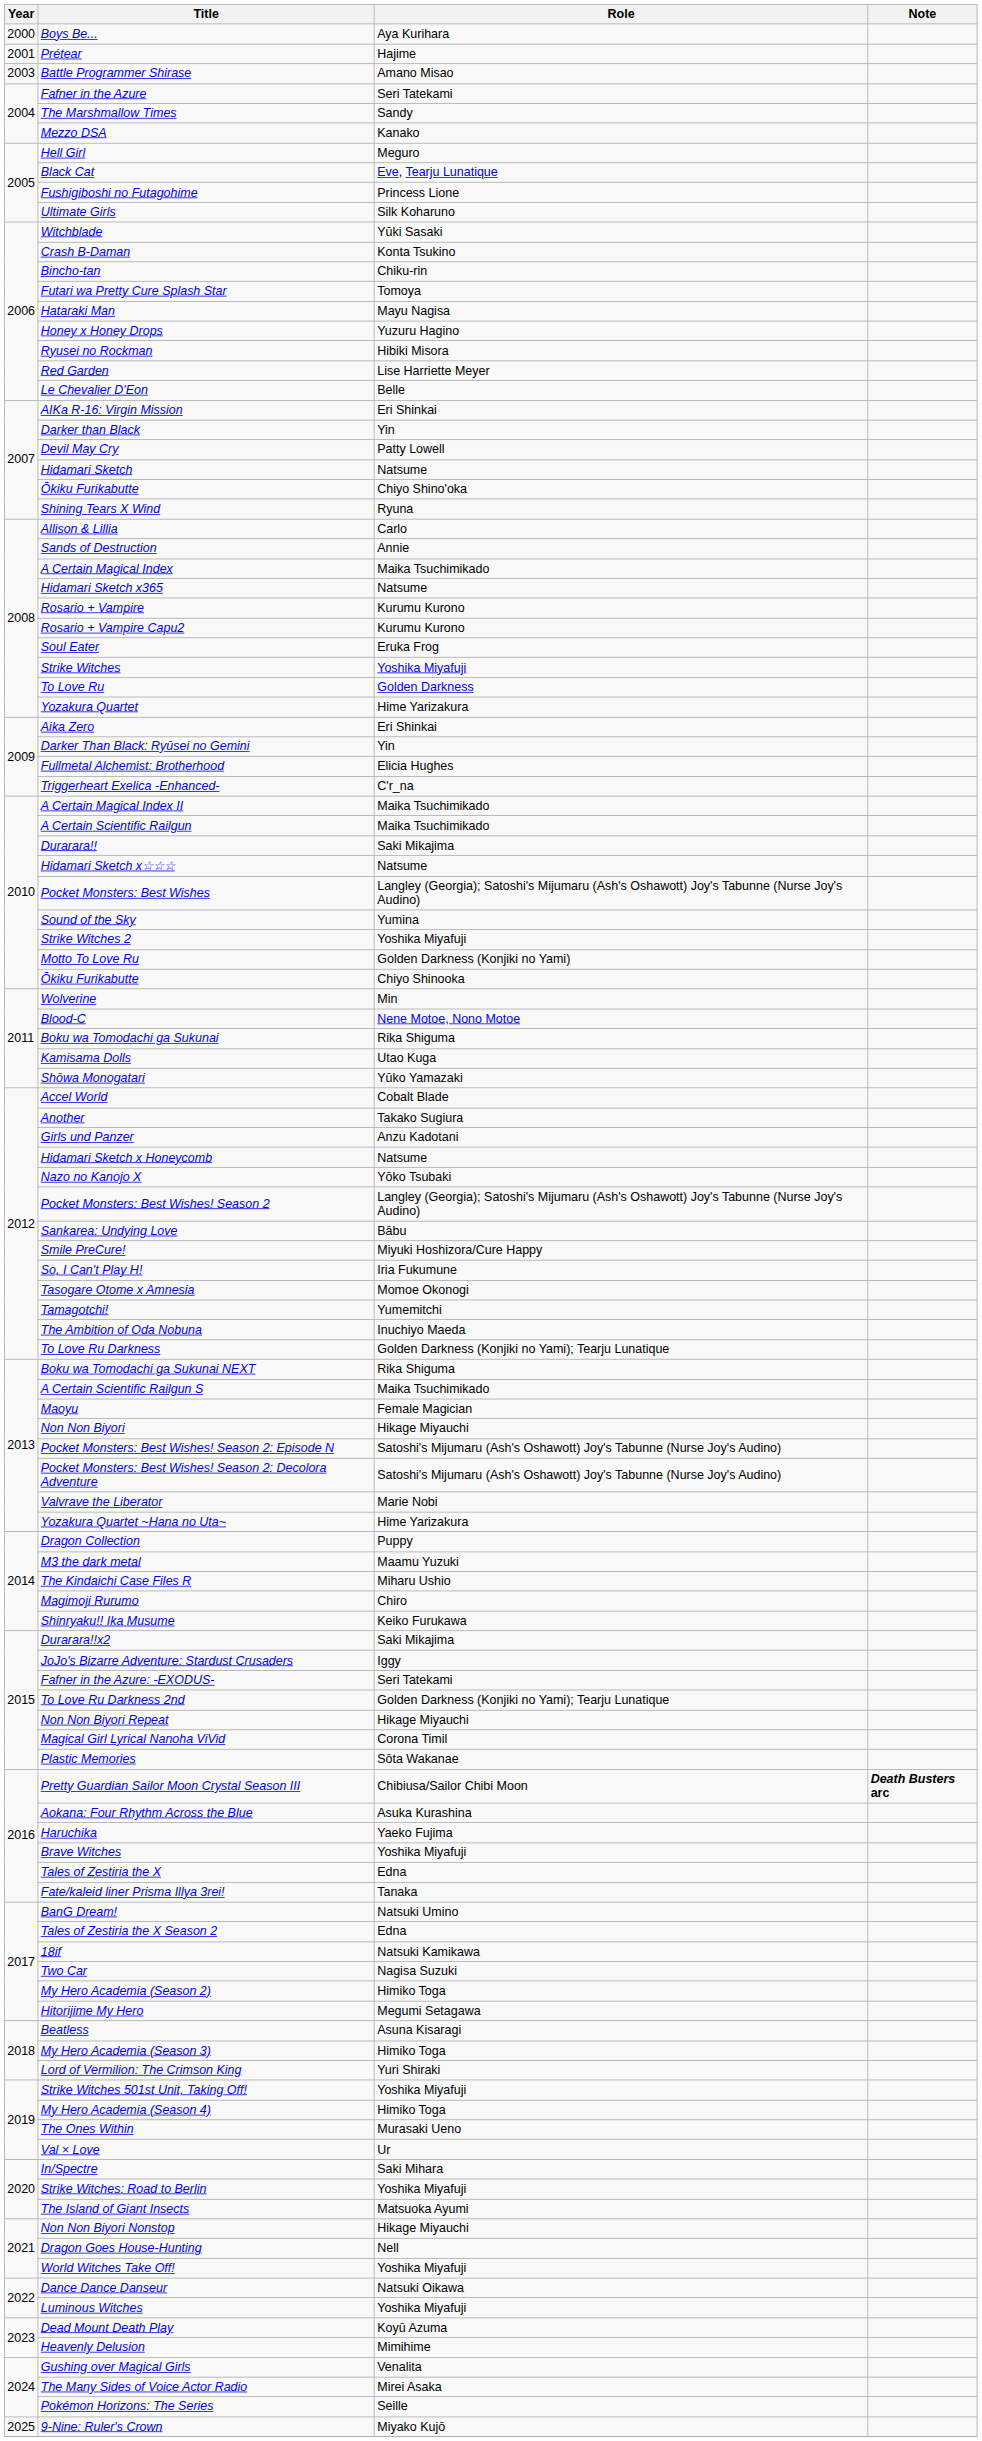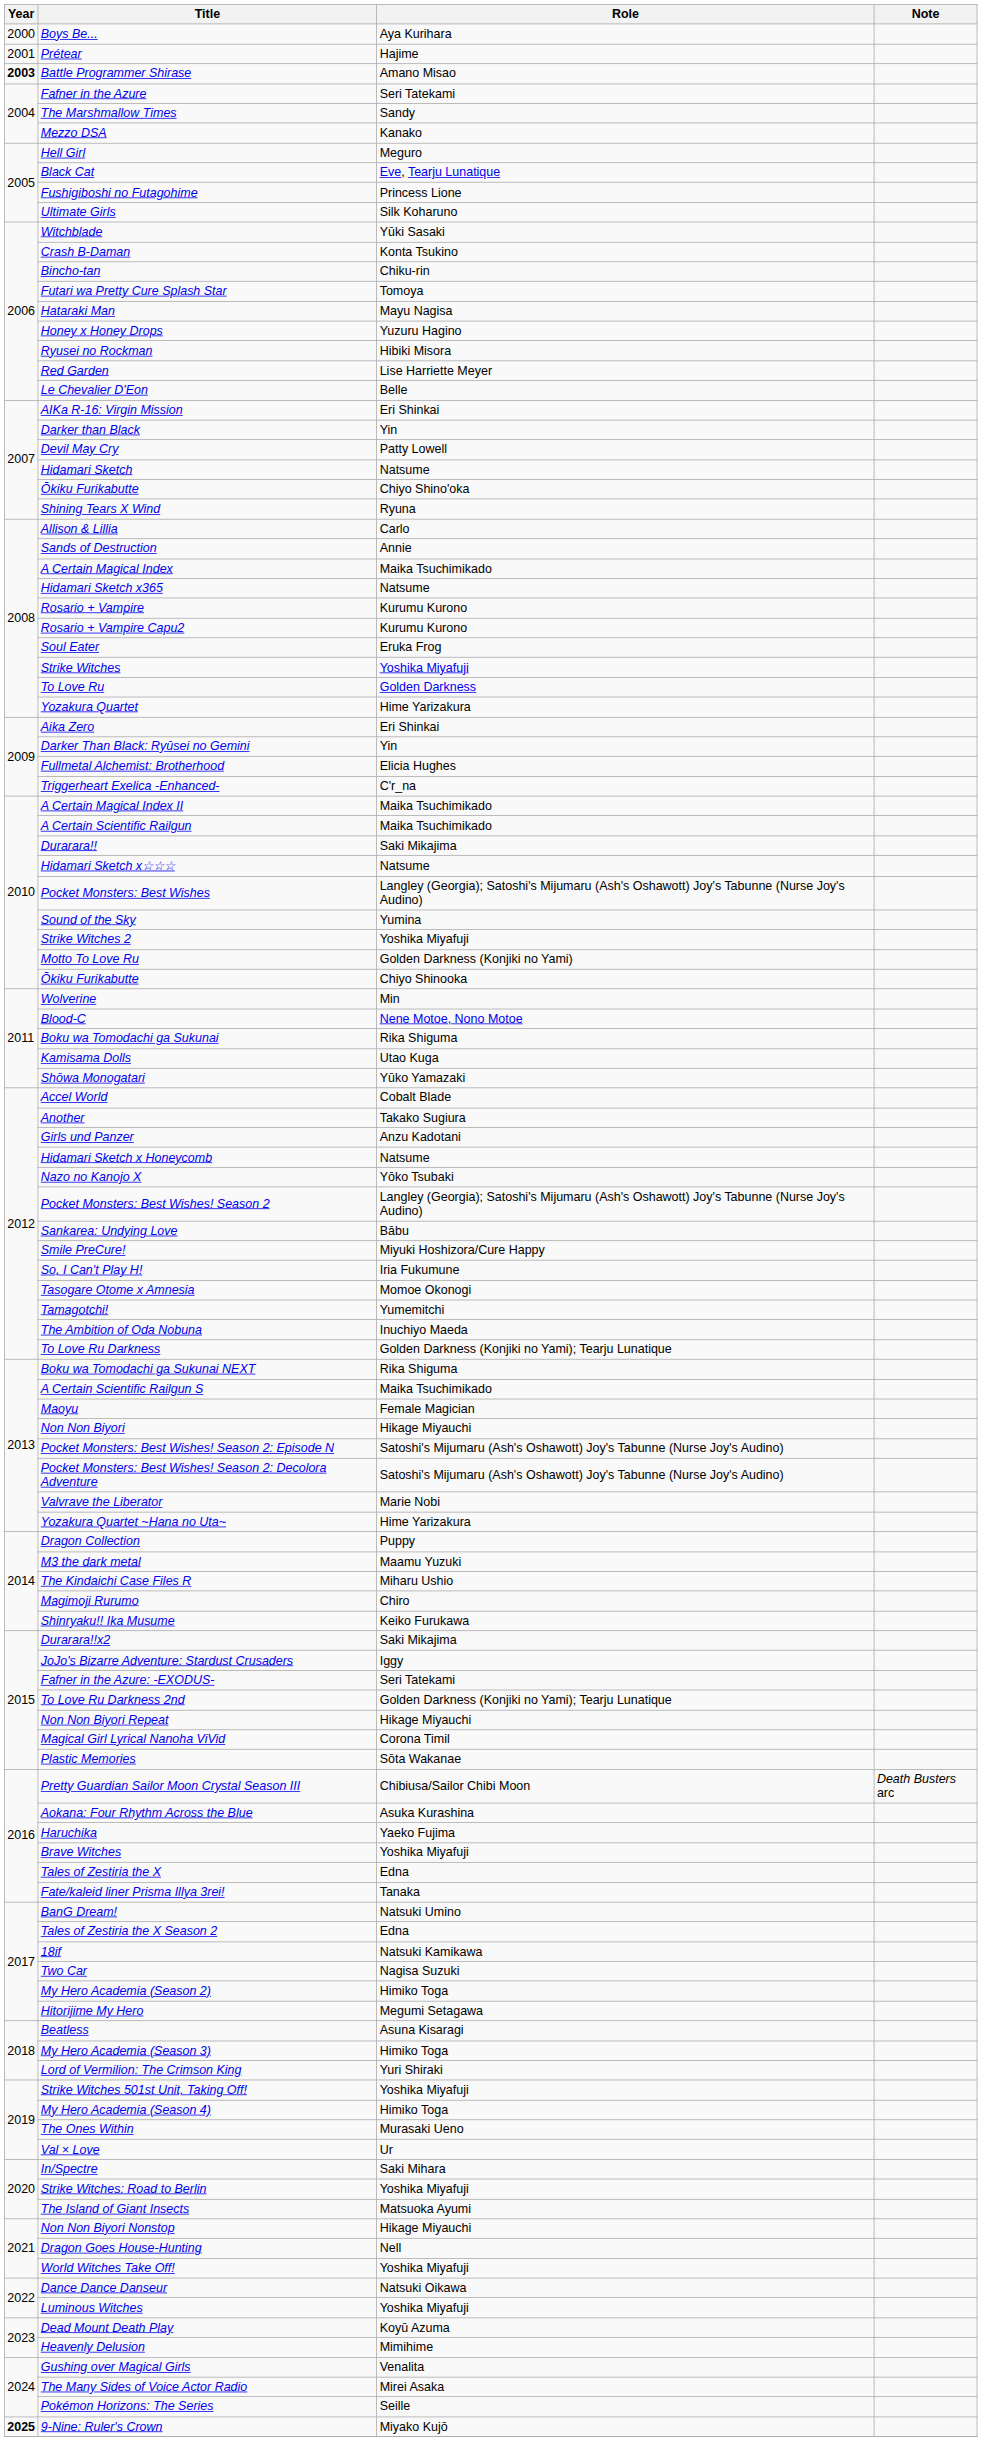(21, 73) normal -> (21, 73) bold
(913, 1786) bold -> (916, 1786) normal
(21, 2426) normal -> (21, 2426) bold
